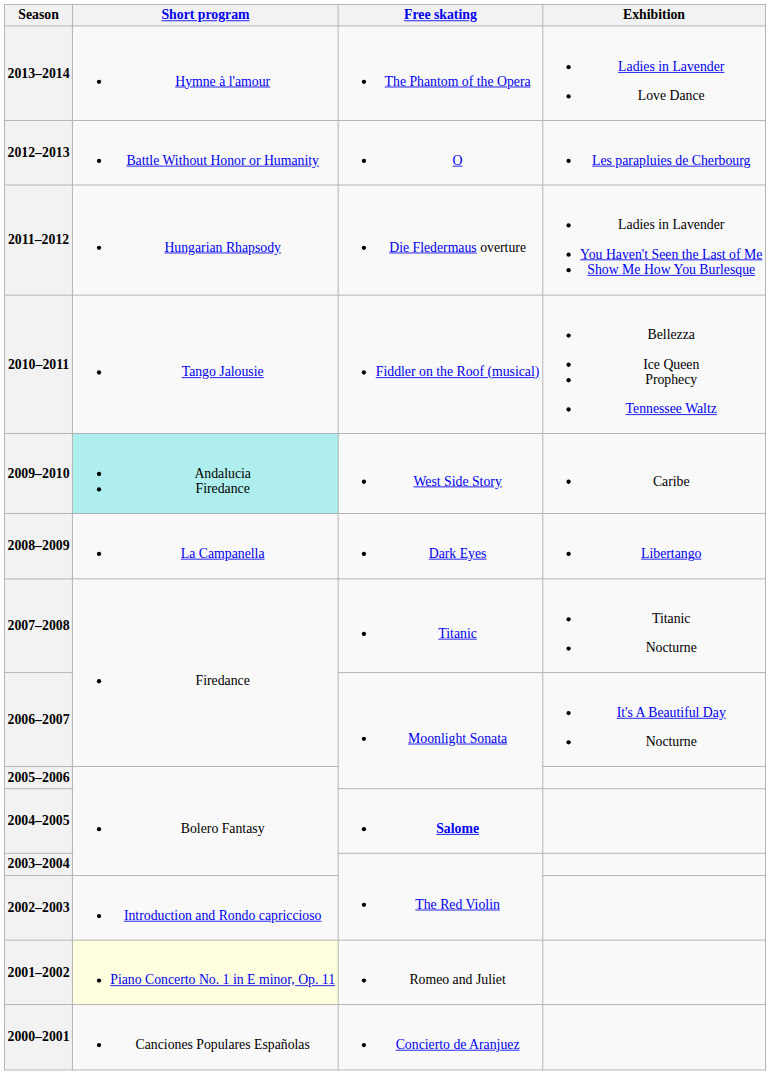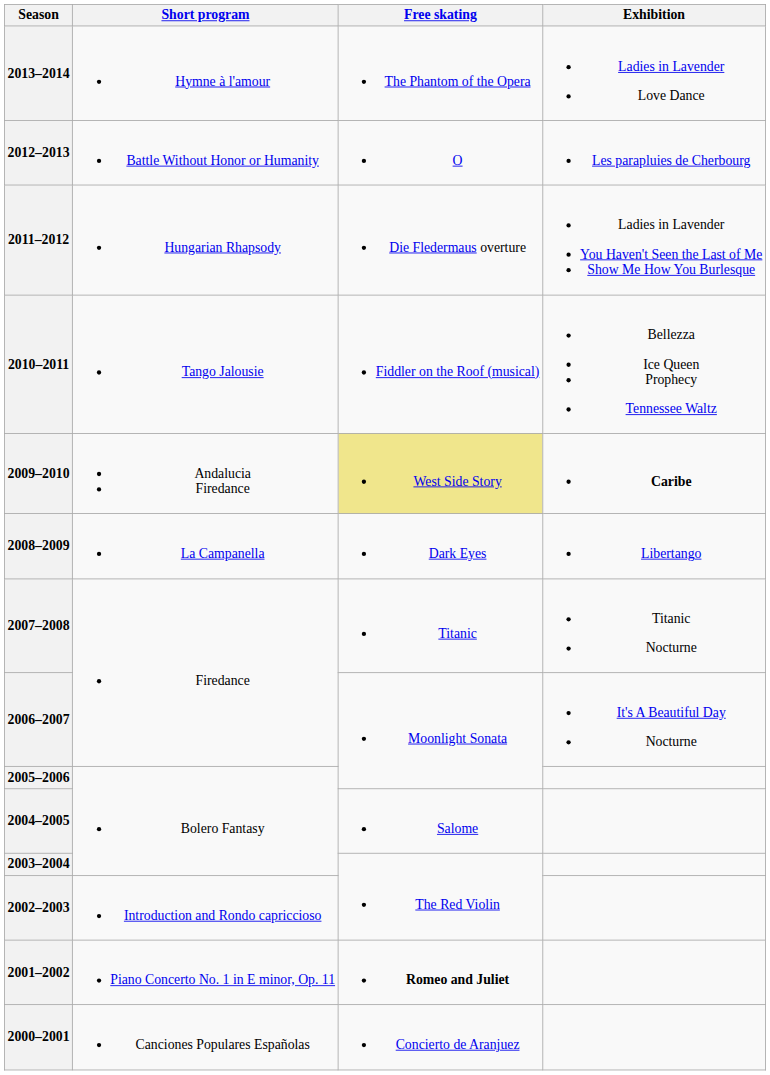(205, 481) paleturquoise background -> (205, 481) no background
(440, 481) no background -> (440, 481) khaki background
(654, 481) normal -> (654, 481) bold
(440, 829) bold -> (440, 829) normal
(205, 980) lightyellow background -> (205, 980) no background
(440, 980) normal -> (440, 980) bold
